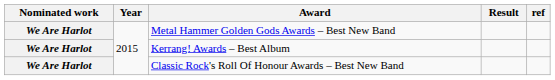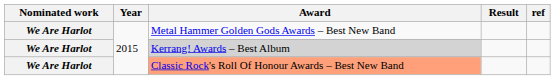(220, 48) no background -> (220, 48) lightgrey background
(277, 65) no background -> (277, 65) lightsalmon background
